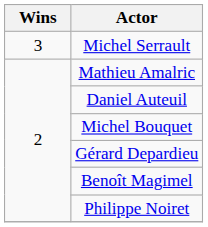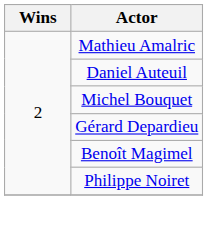- row: (137, 45)
